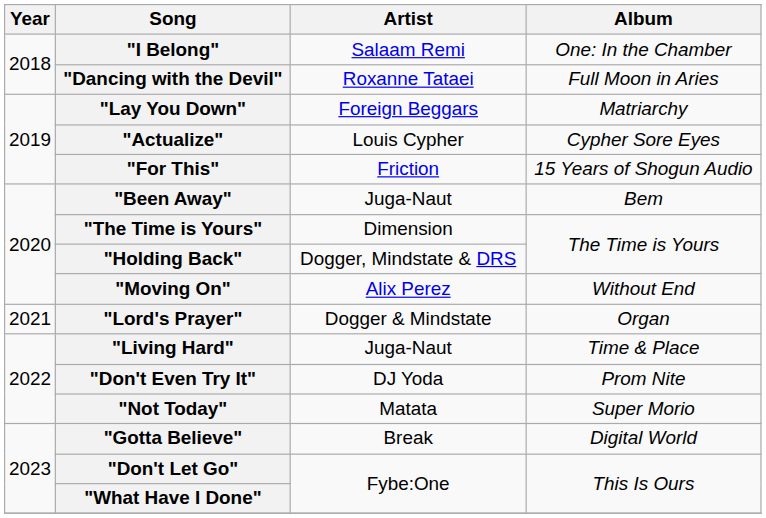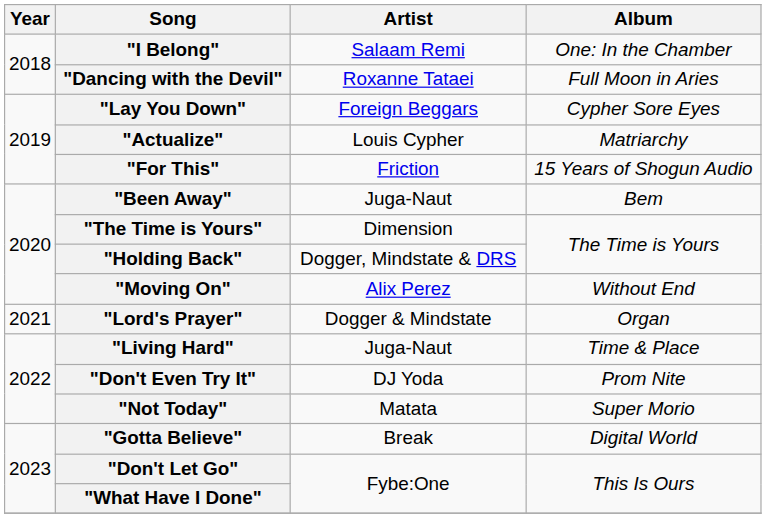(643, 109) Matriarchy -> (643, 109) Cypher Sore Eyes
(643, 139) Cypher Sore Eyes -> (643, 139) Matriarchy
